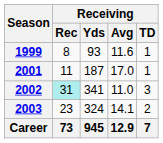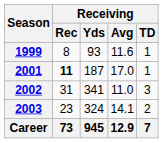(66, 71) normal -> (66, 71) bold
(66, 90) paleturquoise background -> (66, 90) no background
